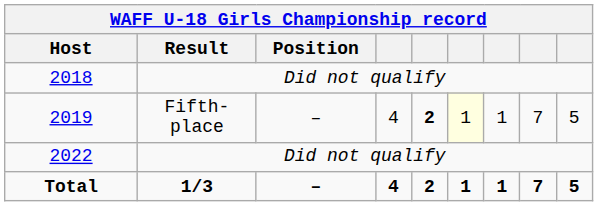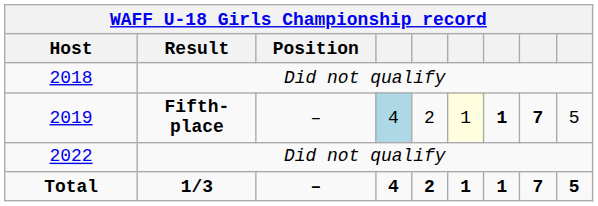(197, 117) normal -> (197, 117) bold
(393, 117) no background -> (393, 117) lightblue background
(430, 117) bold -> (430, 117) normal
(502, 117) normal -> (502, 117) bold
(538, 117) normal -> (538, 117) bold
